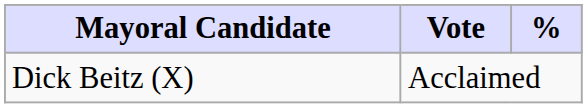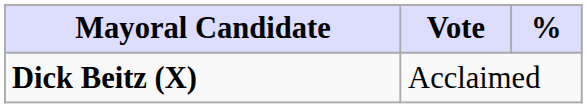(103, 77) normal -> (104, 77) bold
